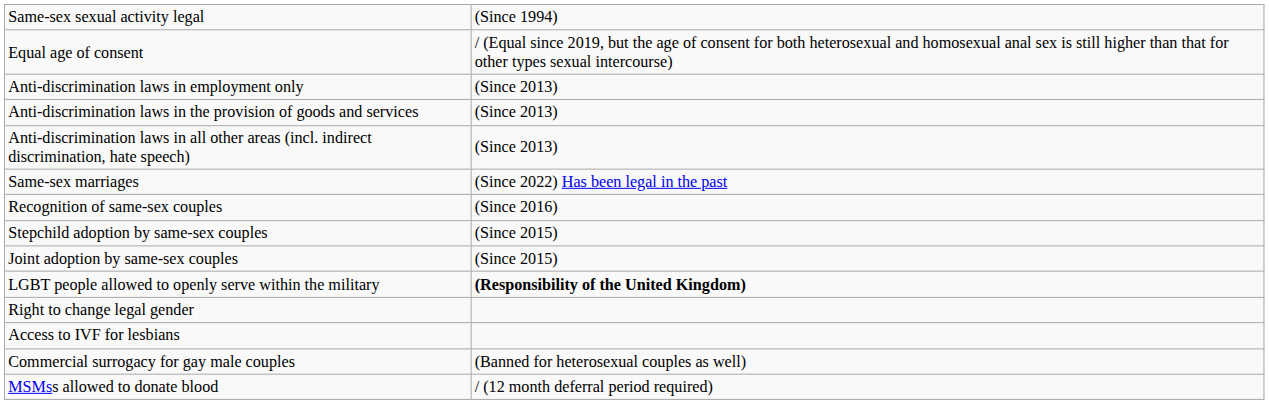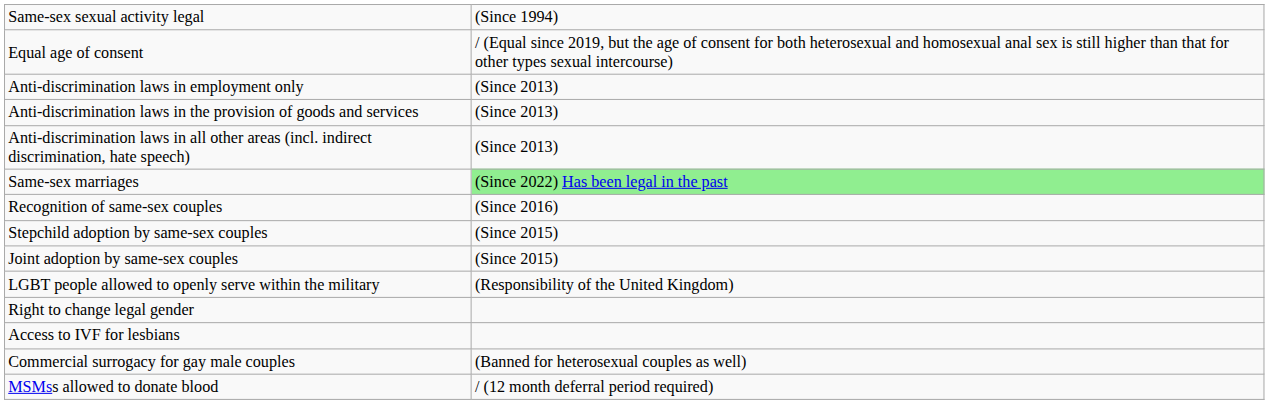(601, 181) no background -> (601, 181) lightgreen background
(610, 284) bold -> (604, 284) normal
